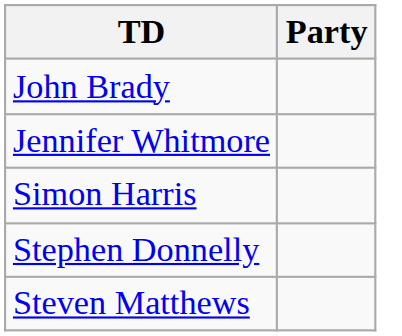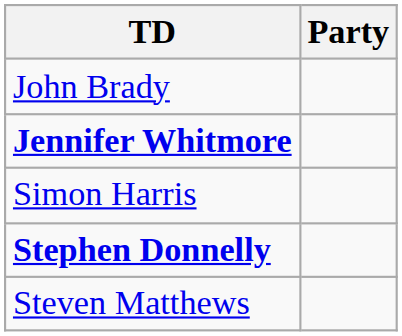(141, 140) normal -> (152, 140) bold
(136, 248) normal -> (142, 248) bold
